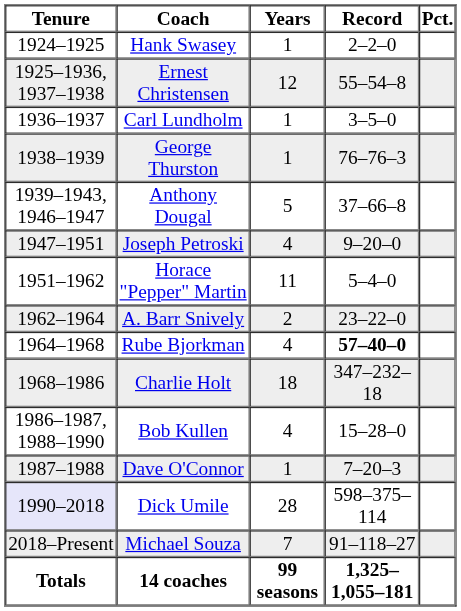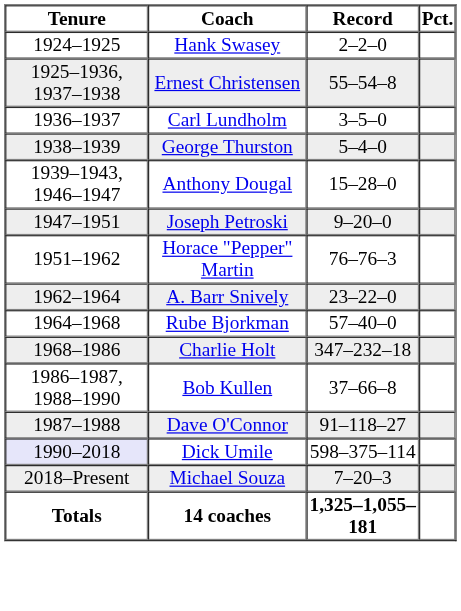- column: (287, 18)
(372, 157) 76–76–3 -> (363, 146) 5–4–0
(372, 205) 37–66–8 -> (363, 184) 15–28–0
(372, 280) 5–4–0 -> (363, 259) 76–76–3
(372, 345) bold -> (363, 323) normal
(372, 431) 15–28–0 -> (363, 387) 37–66–8
(372, 468) 7–20–3 -> (363, 424) 91–118–27
(372, 543) 91–118–27 -> (363, 478) 7–20–3
